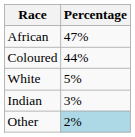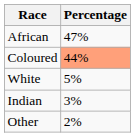(76, 57) no background -> (76, 57) lightsalmon background
(73, 121) lightblue background -> (73, 121) no background
